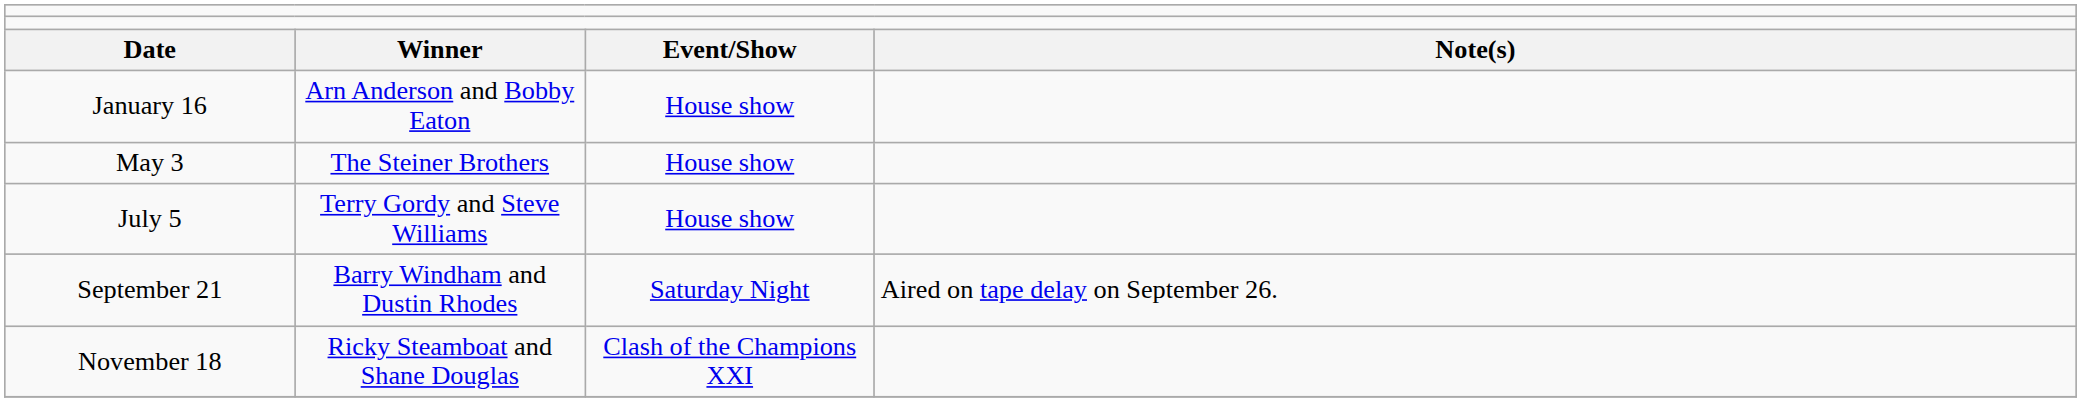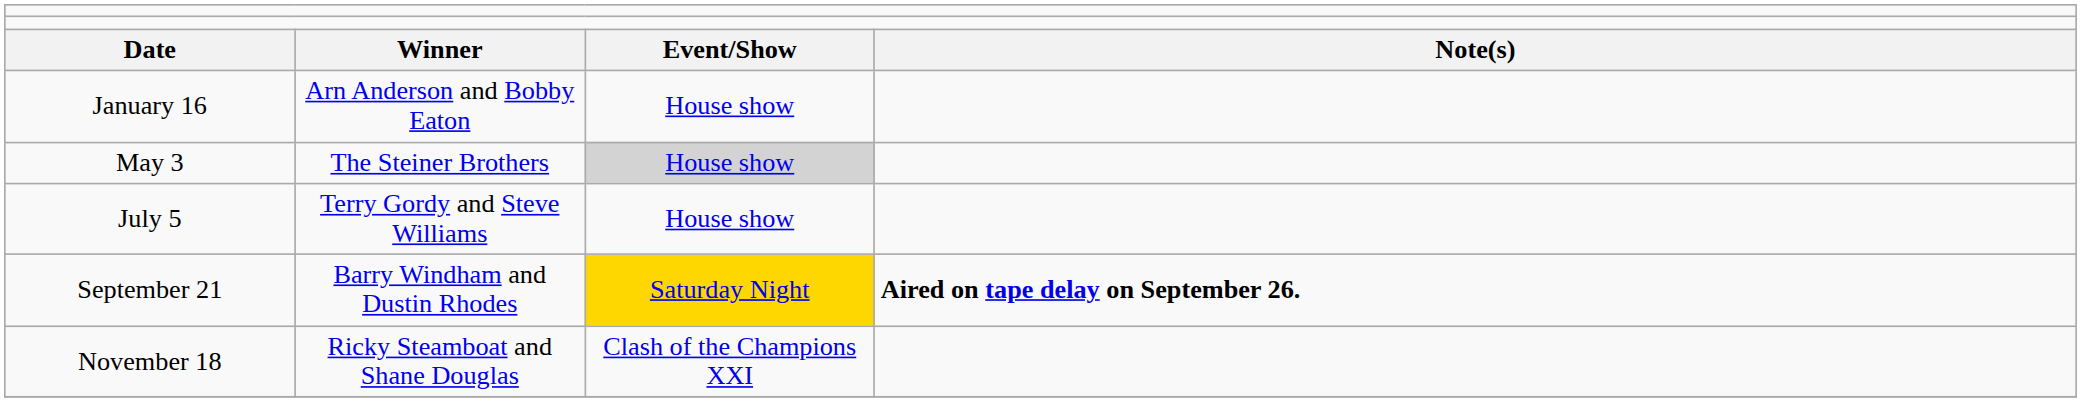(730, 162) no background -> (730, 162) lightgrey background
(730, 289) no background -> (730, 289) gold background
(1079, 289) normal -> (1091, 289) bold
